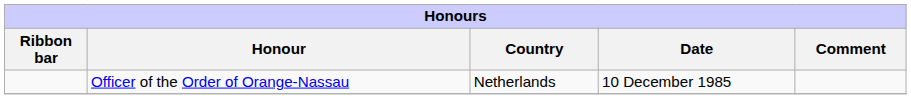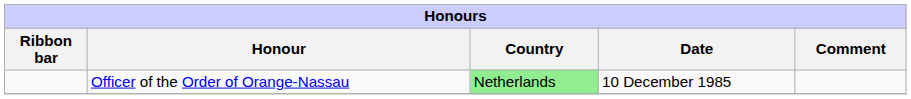(515, 81) no background -> (515, 81) lightgreen background
